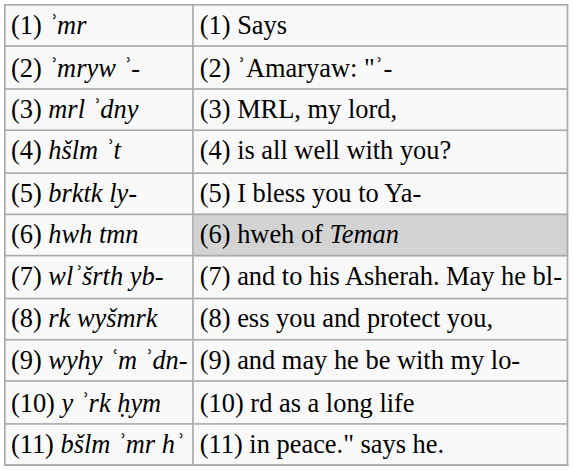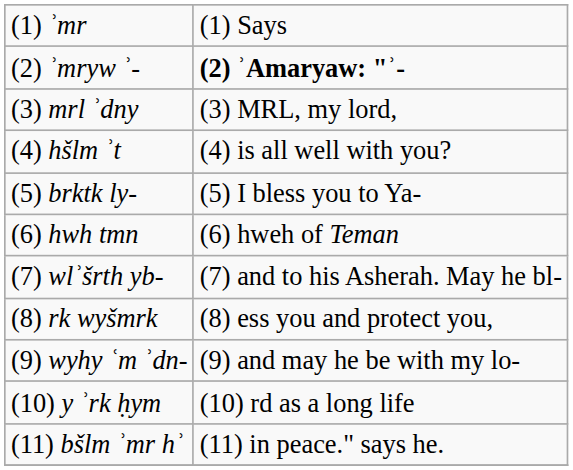(296, 67) normal -> (302, 67) bold
(299, 234) lightgrey background -> (299, 234) no background
